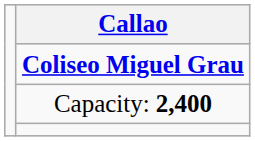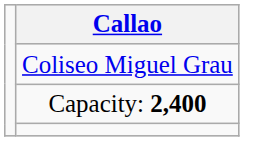(133, 63) bold -> (127, 63) normal
